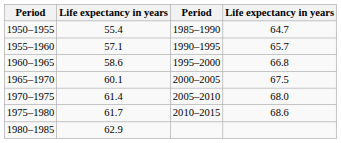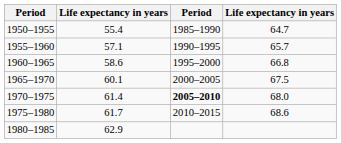(197, 96) normal -> (197, 96) bold
